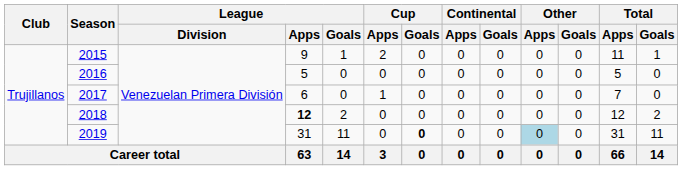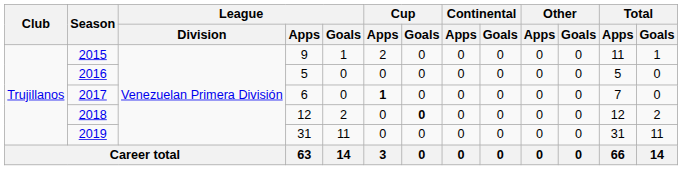(383, 94) normal -> (383, 94) bold
(304, 114) bold -> (304, 114) normal
(422, 114) normal -> (422, 114) bold
(422, 134) bold -> (422, 134) normal
(539, 134) lightblue background -> (539, 134) no background
